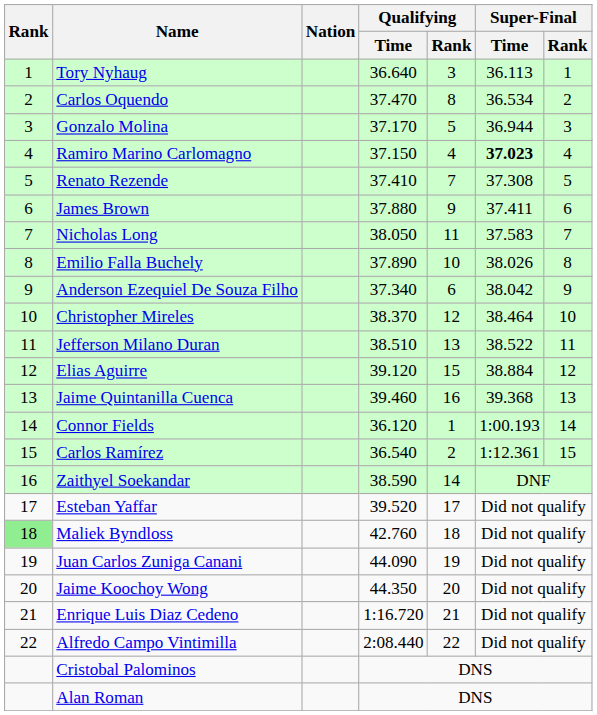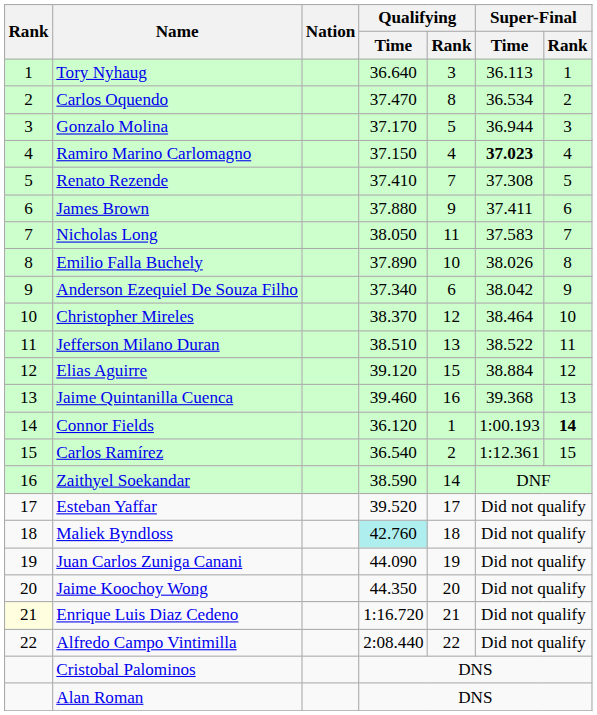(568, 425) normal -> (568, 425) bold
(28, 533) lightgreen background -> (28, 533) no background
(393, 533) no background -> (393, 533) paleturquoise background
(28, 615) no background -> (28, 615) lightyellow background
